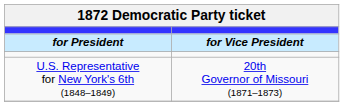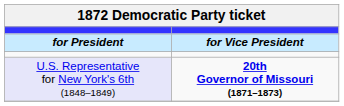(88, 79) no background -> (88, 79) lavender background
(255, 79) normal -> (255, 79) bold
